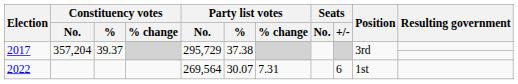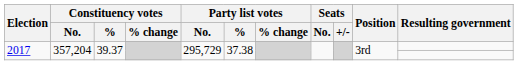- row: (19, 69)
